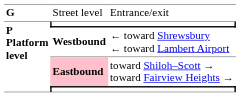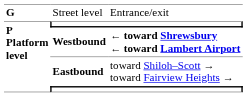(170, 42) normal -> (175, 42) bold
(78, 71) pink background -> (78, 71) no background
